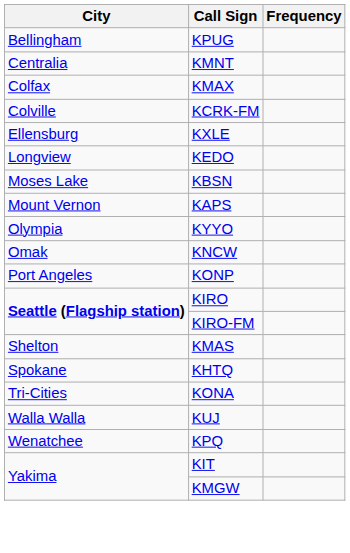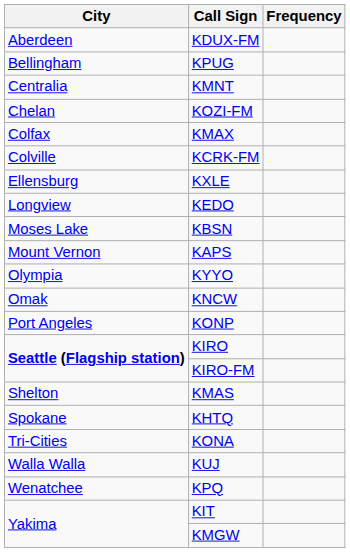+ row: (226, 39)
+ row: (222, 110)
